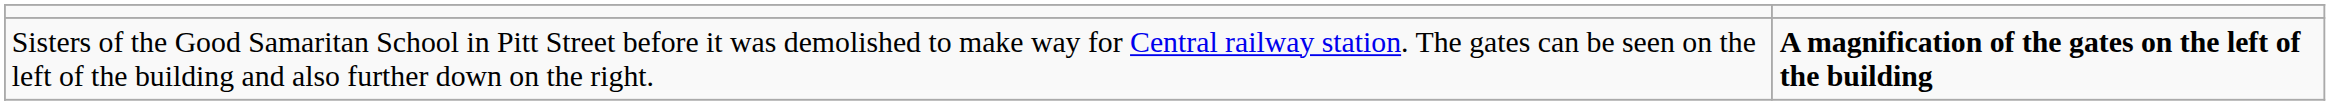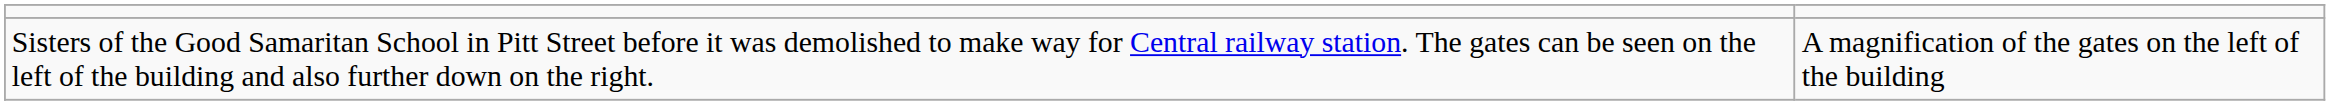(2040, 58) bold -> (2050, 58) normal
